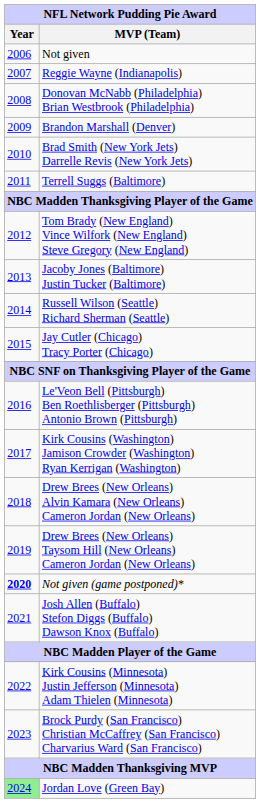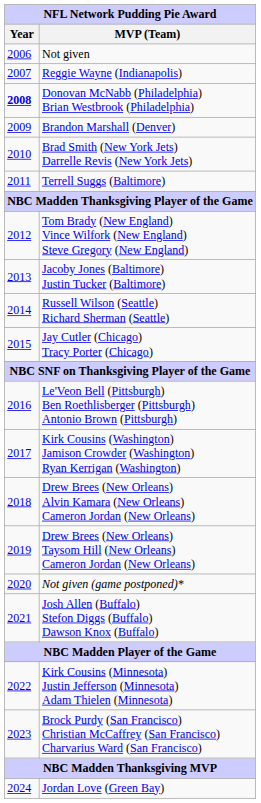(19, 100) normal -> (19, 100) bold
(19, 584) bold -> (19, 584) normal
(19, 788) lightgreen background -> (19, 788) no background
